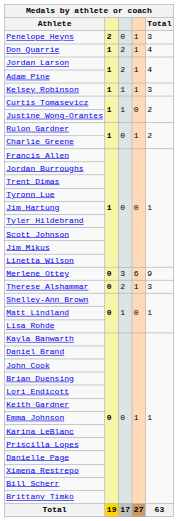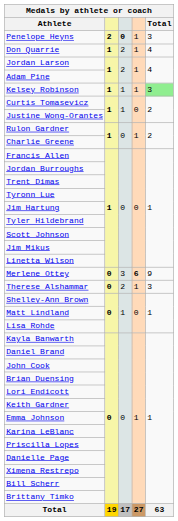(123, 37) normal -> (123, 37) bold
(150, 90) no background -> (150, 90) lightgreen background
(136, 274) normal -> (136, 274) bold
